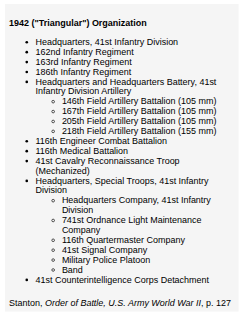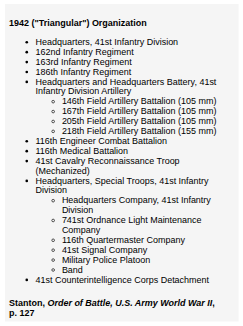(120, 303) normal -> (112, 308) bold
